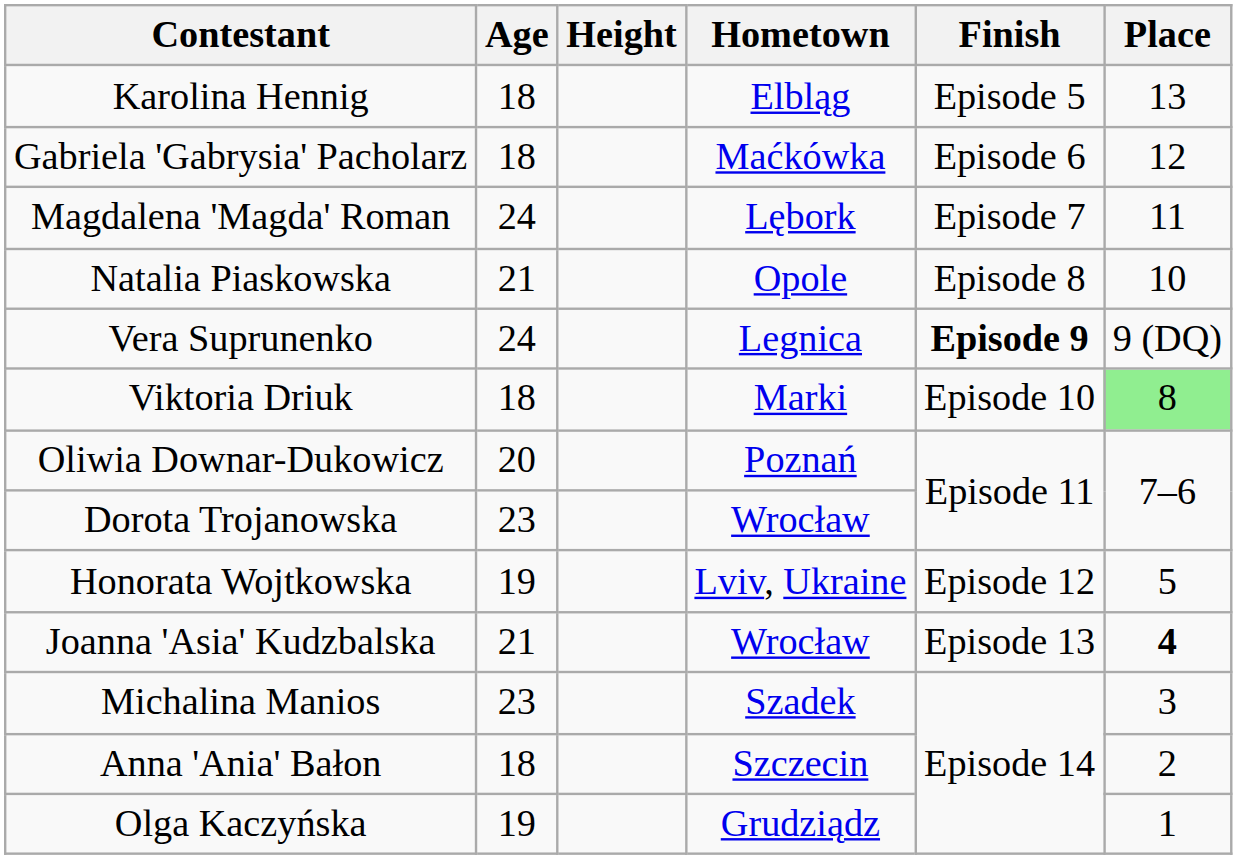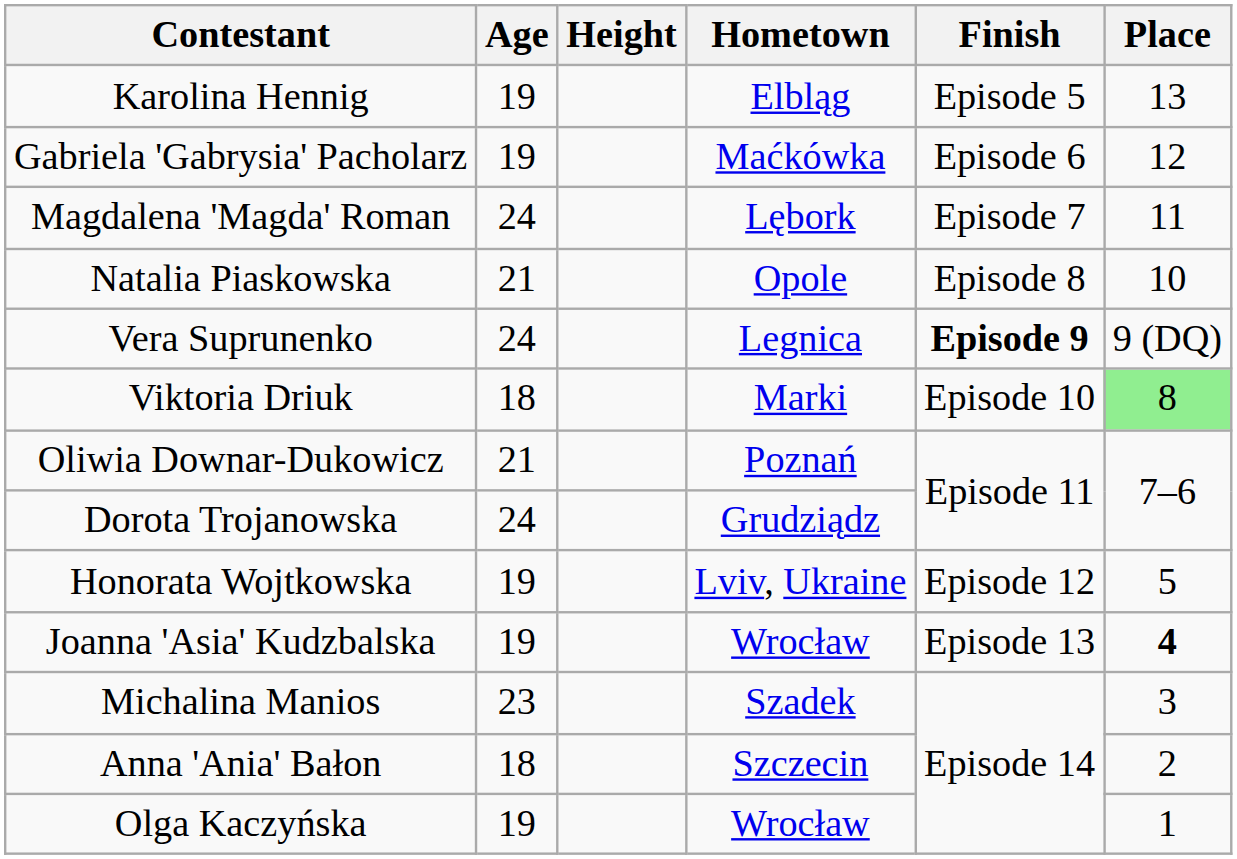(517, 95) 18 -> (517, 95) 19
(517, 156) 18 -> (517, 156) 19
(517, 459) 20 -> (517, 459) 21
(517, 519) 23 -> (517, 519) 24
(800, 519) Wrocław -> (800, 519) Grudziądz
(517, 641) 21 -> (517, 641) 19
(800, 823) Grudziądz -> (800, 823) Wrocław
